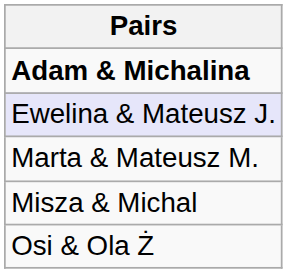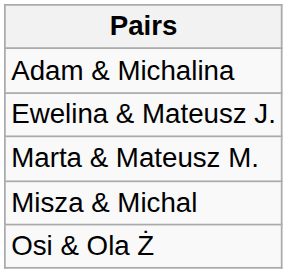(130, 70) bold -> (123, 70) normal
(144, 114) lavender background -> (144, 114) no background
